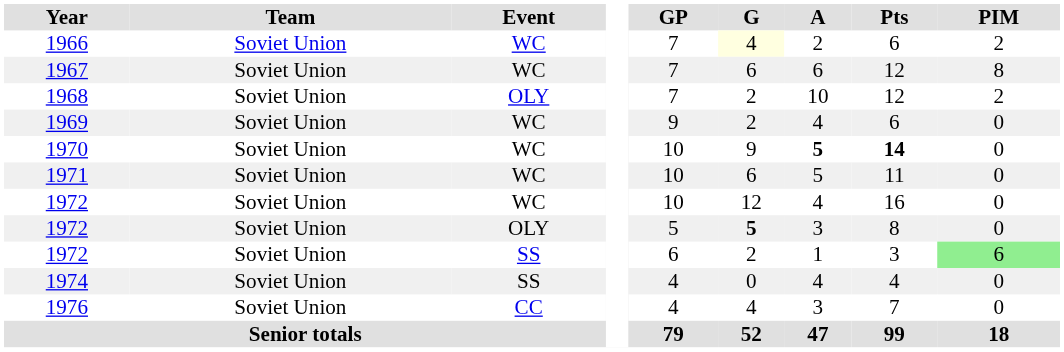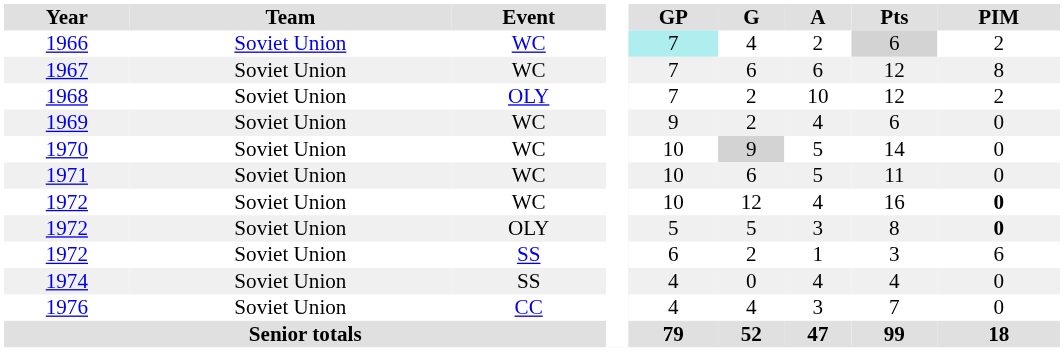(673, 43) no background -> (673, 43) paleturquoise background
(751, 43) lightyellow background -> (751, 43) no background
(894, 43) no background -> (894, 43) lightgrey background
(751, 149) no background -> (751, 149) lightgrey background
(818, 149) bold -> (818, 149) normal
(894, 149) bold -> (894, 149) normal
(999, 201) normal -> (999, 201) bold
(751, 228) bold -> (751, 228) normal
(999, 228) normal -> (999, 228) bold
(999, 254) lightgreen background -> (999, 254) no background
